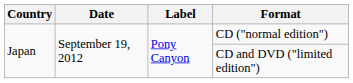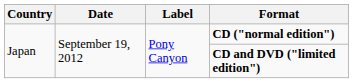(272, 34) normal -> (273, 34) bold
(274, 61) normal -> (274, 61) bold
